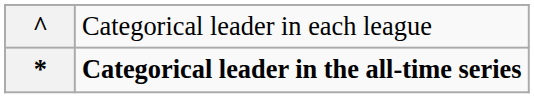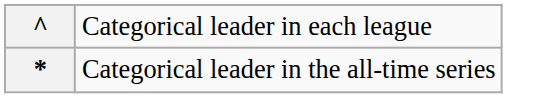(302, 69) bold -> (289, 69) normal
